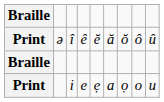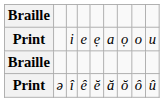rows swapped: (72, 85) <-> (72, 39)
